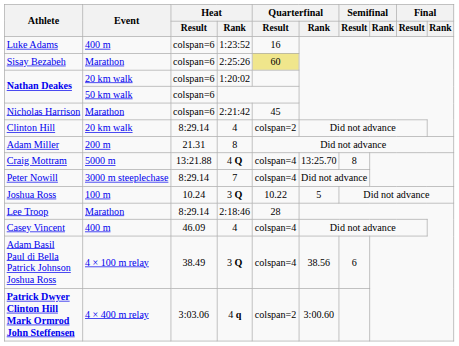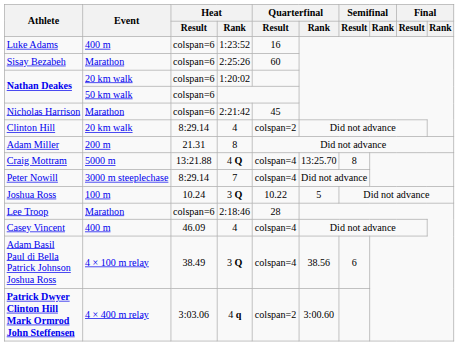(276, 62) khaki background -> (276, 62) no background
(194, 211) 8:29.14 -> (194, 211) colspan=6
